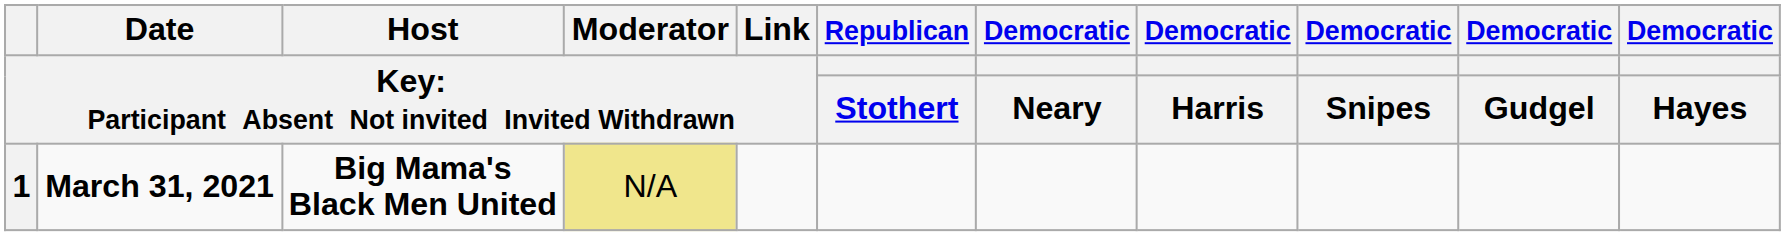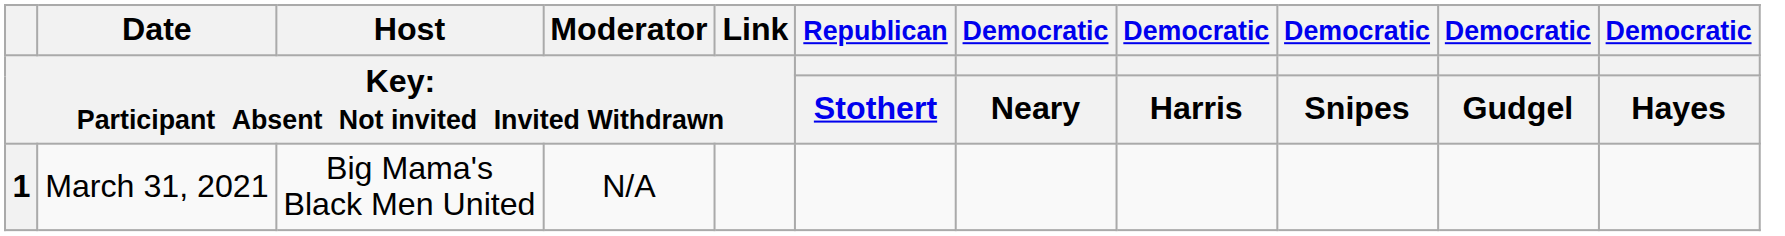(160, 186) bold -> (157, 186) normal
(423, 186) bold -> (409, 186) normal
(650, 186) khaki background -> (629, 186) no background
